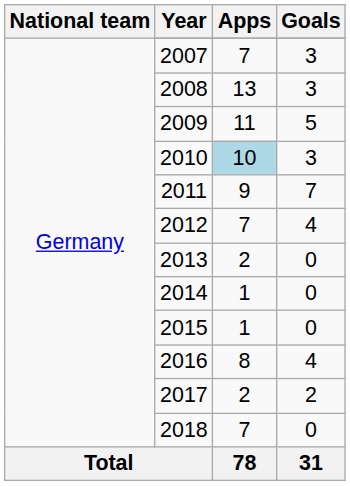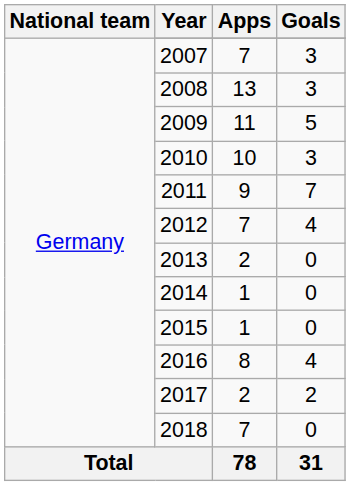(244, 157) lightblue background -> (244, 157) no background
